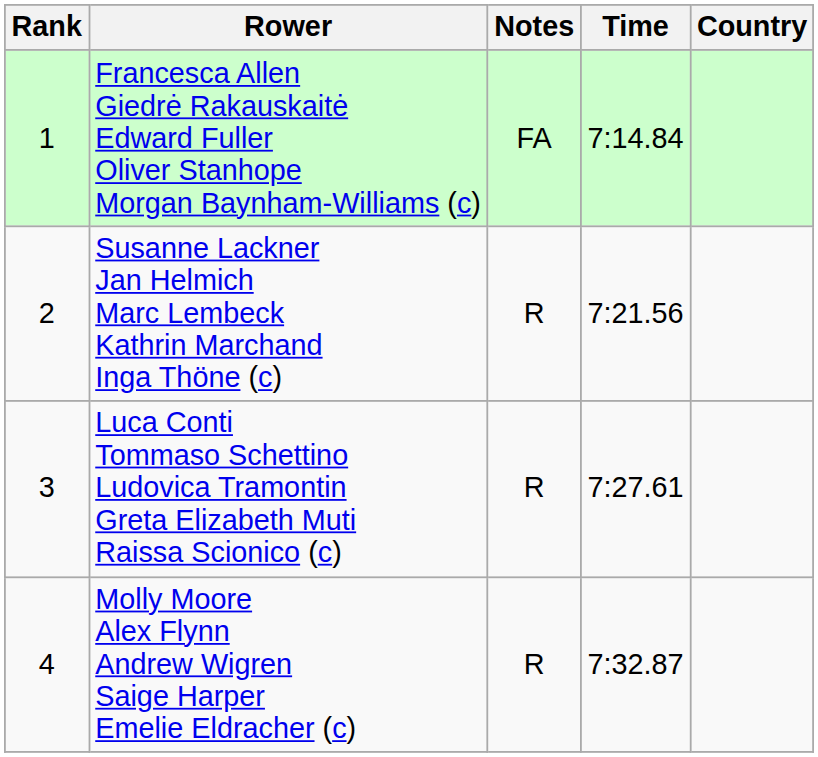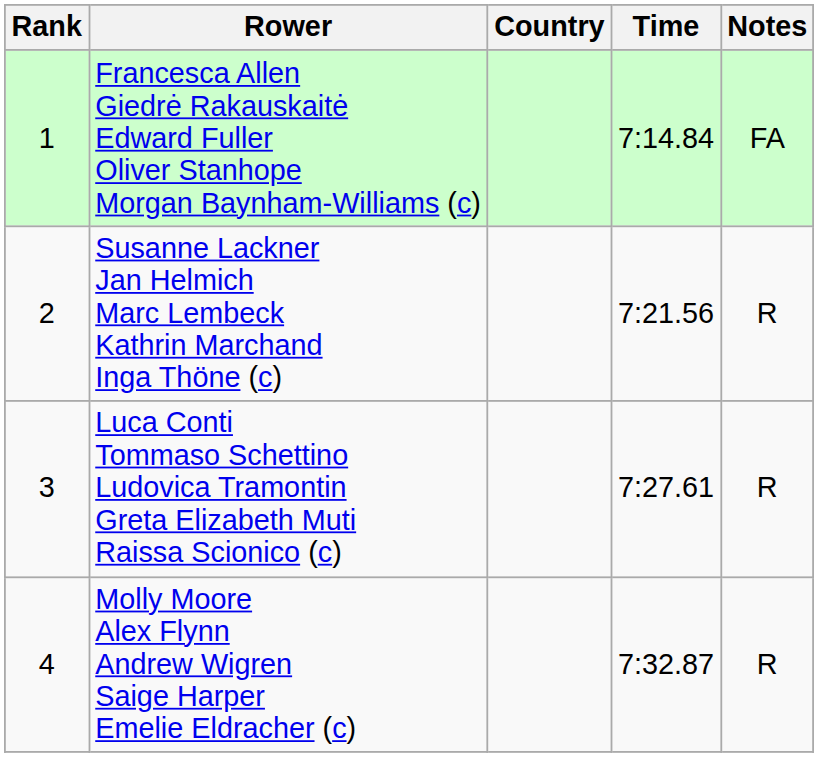columns swapped: (752, 27) <-> (534, 27)
